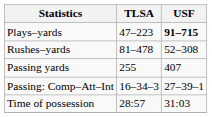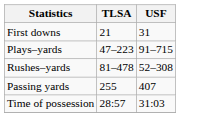+ row: (34, 31)
(181, 31) bold -> (156, 49) normal
- row: (60, 85)
